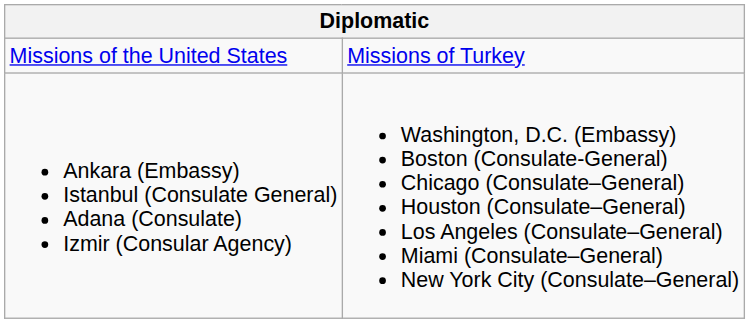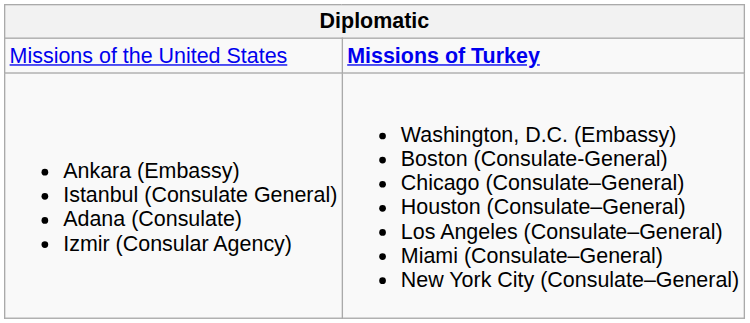(436, 55) normal -> (444, 55) bold
